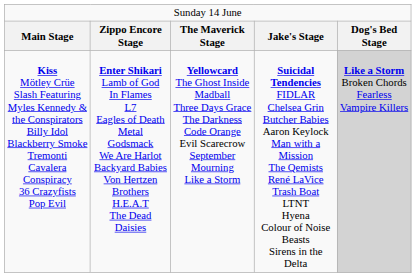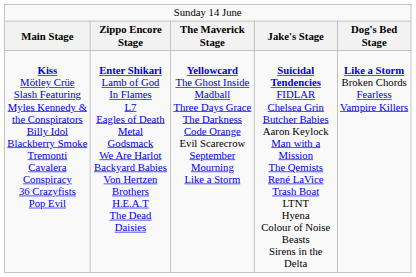(374, 89) lightgrey background -> (374, 89) no background
